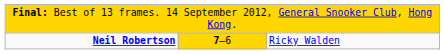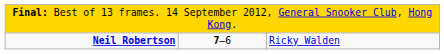(222, 41) gold background -> (222, 41) no background
